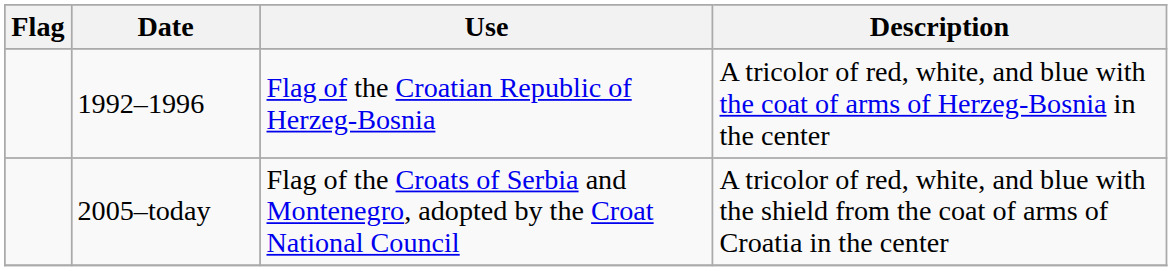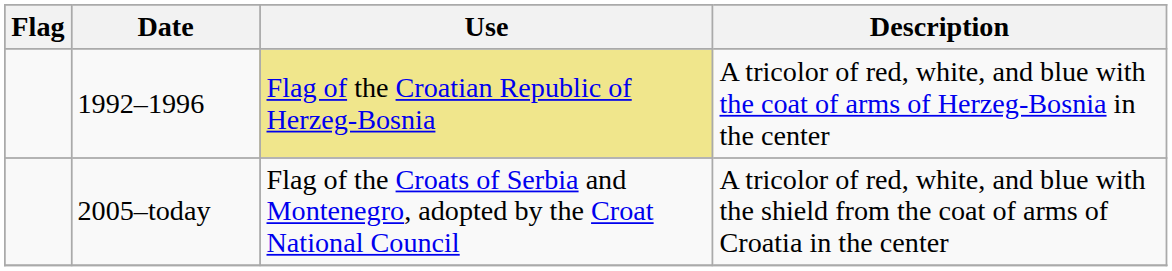(449, 103) no background -> (449, 103) khaki background
